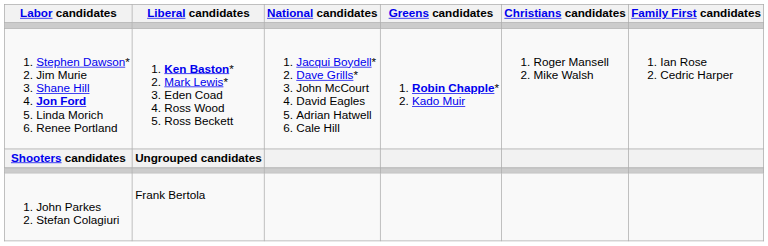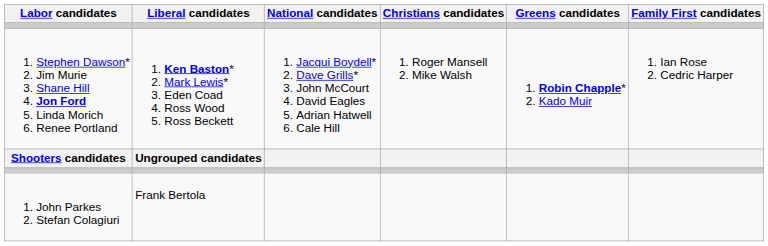columns swapped: (441, 13) <-> (565, 13)
